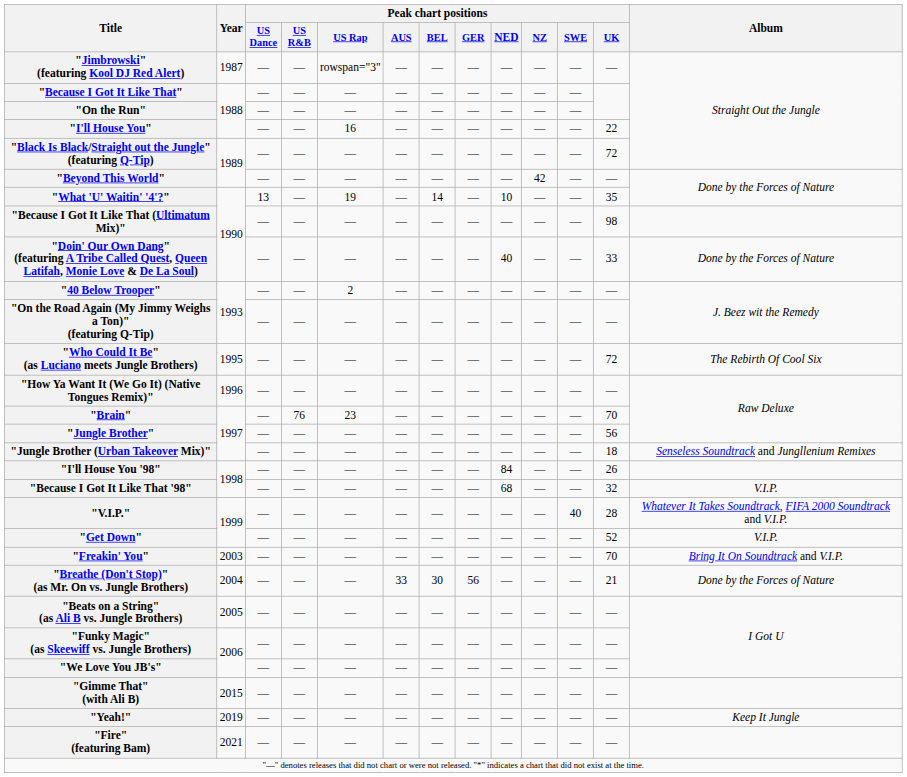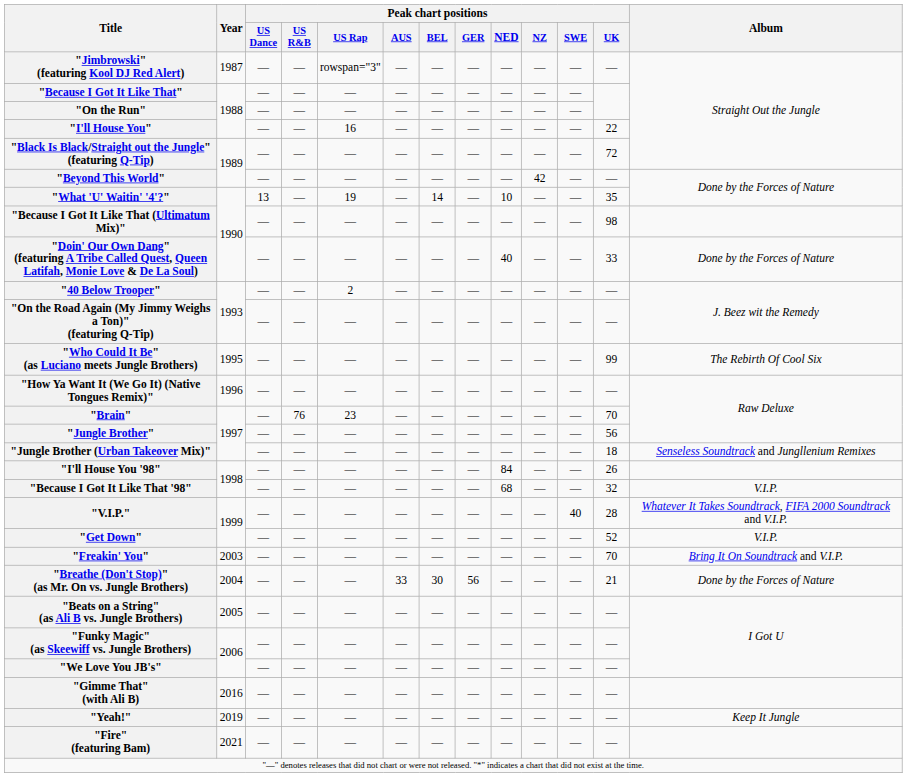(612, 359) 72 -> (612, 359) 99
(231, 692) 2015 -> (231, 692) 2016
